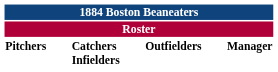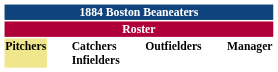(26, 46) no background -> (26, 46) khaki background
